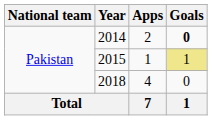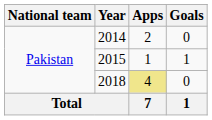(187, 37) bold -> (187, 37) normal
(187, 59) khaki background -> (187, 59) no background
(148, 81) no background -> (148, 81) khaki background
